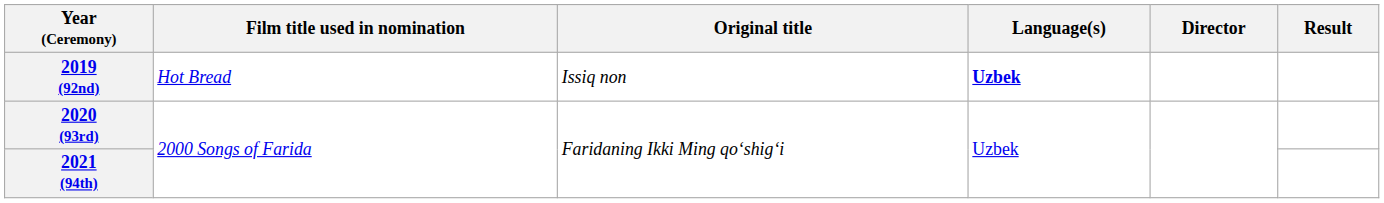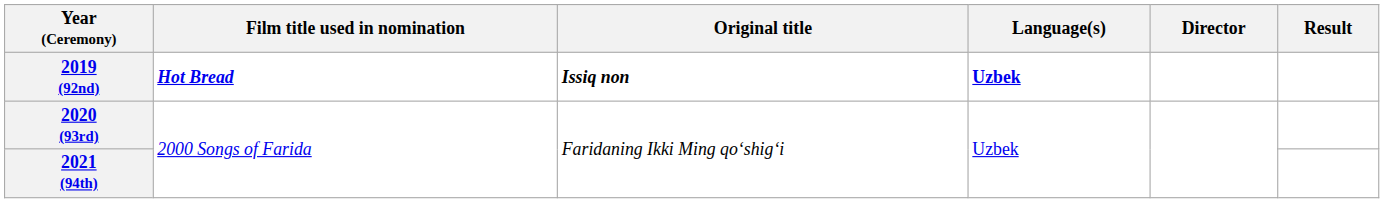(194, 76) normal -> (196, 76) bold
(594, 76) normal -> (596, 76) bold
